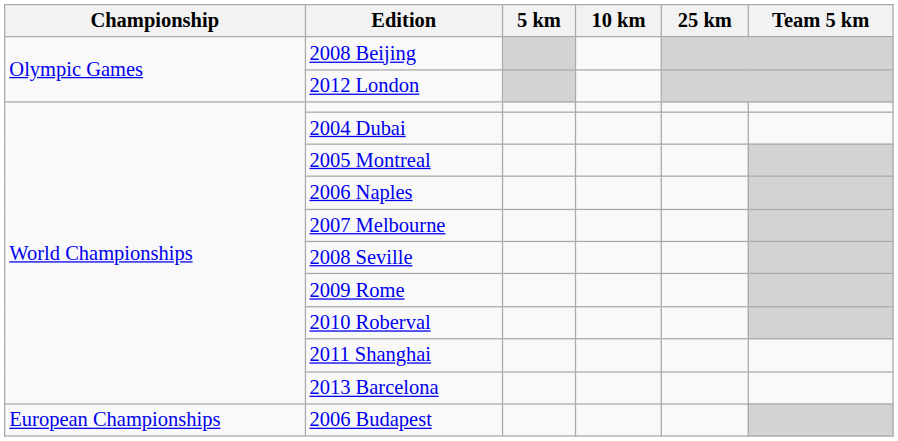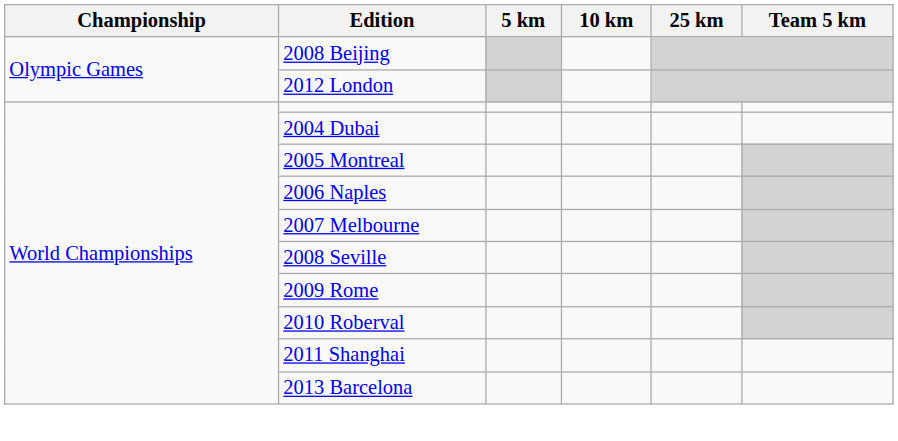- row: (371, 419)
